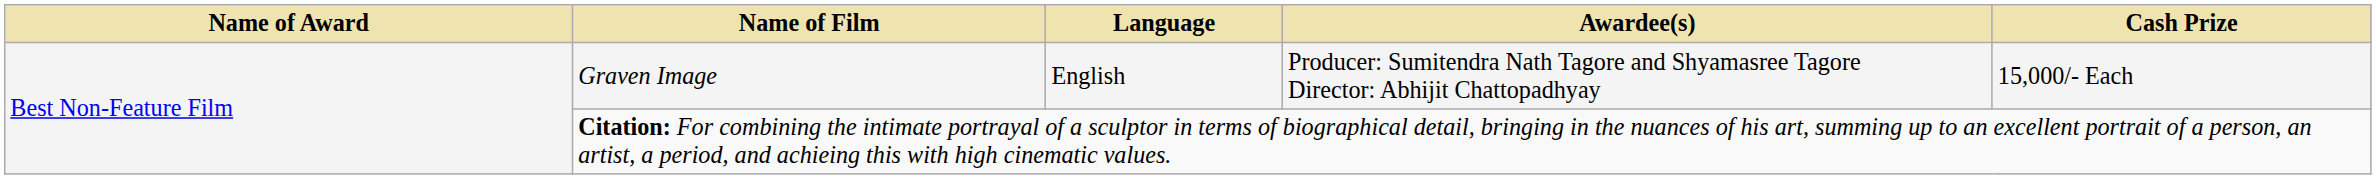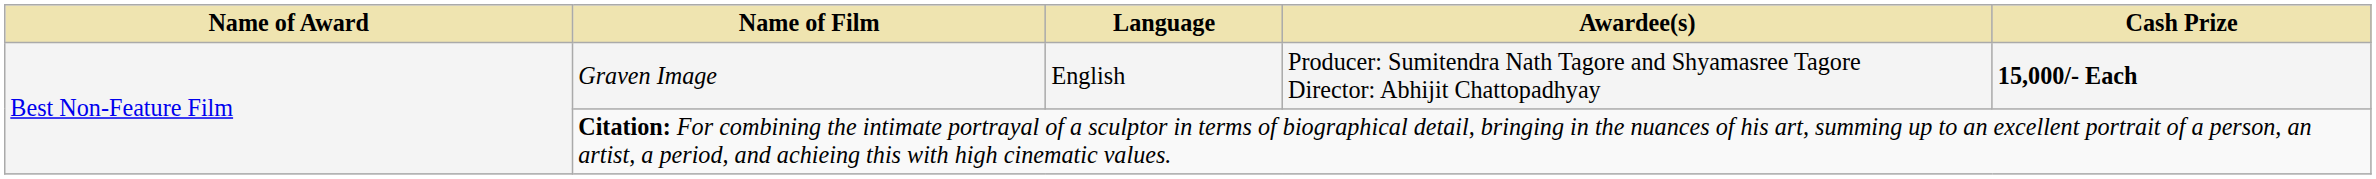(2066, 75) normal -> (2068, 75) bold
